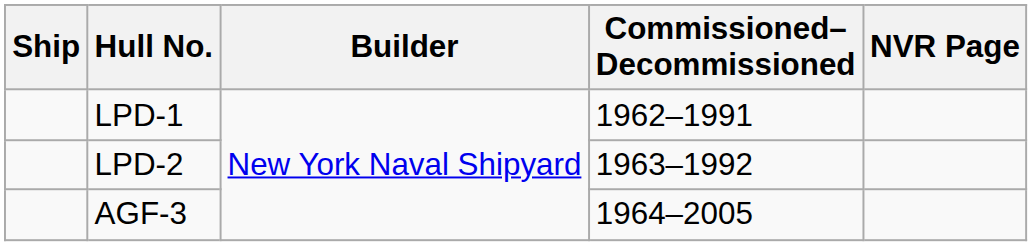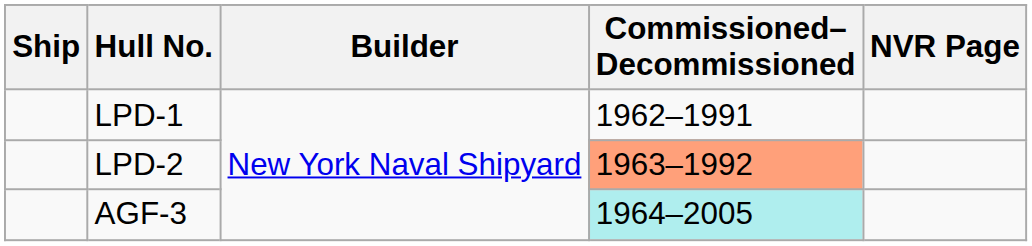(674, 164) no background -> (674, 164) lightsalmon background
(674, 213) no background -> (674, 213) paleturquoise background
